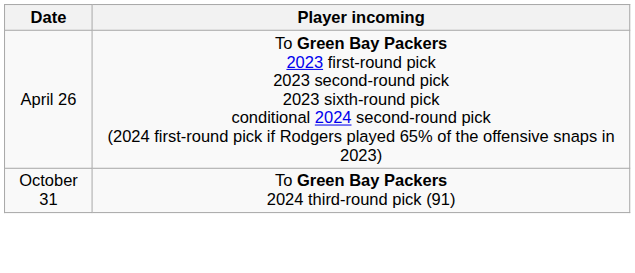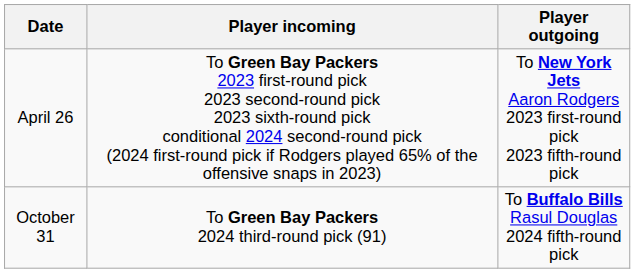+ column: (564, 26)
